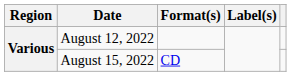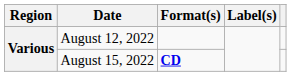(170, 60) normal -> (171, 60) bold
